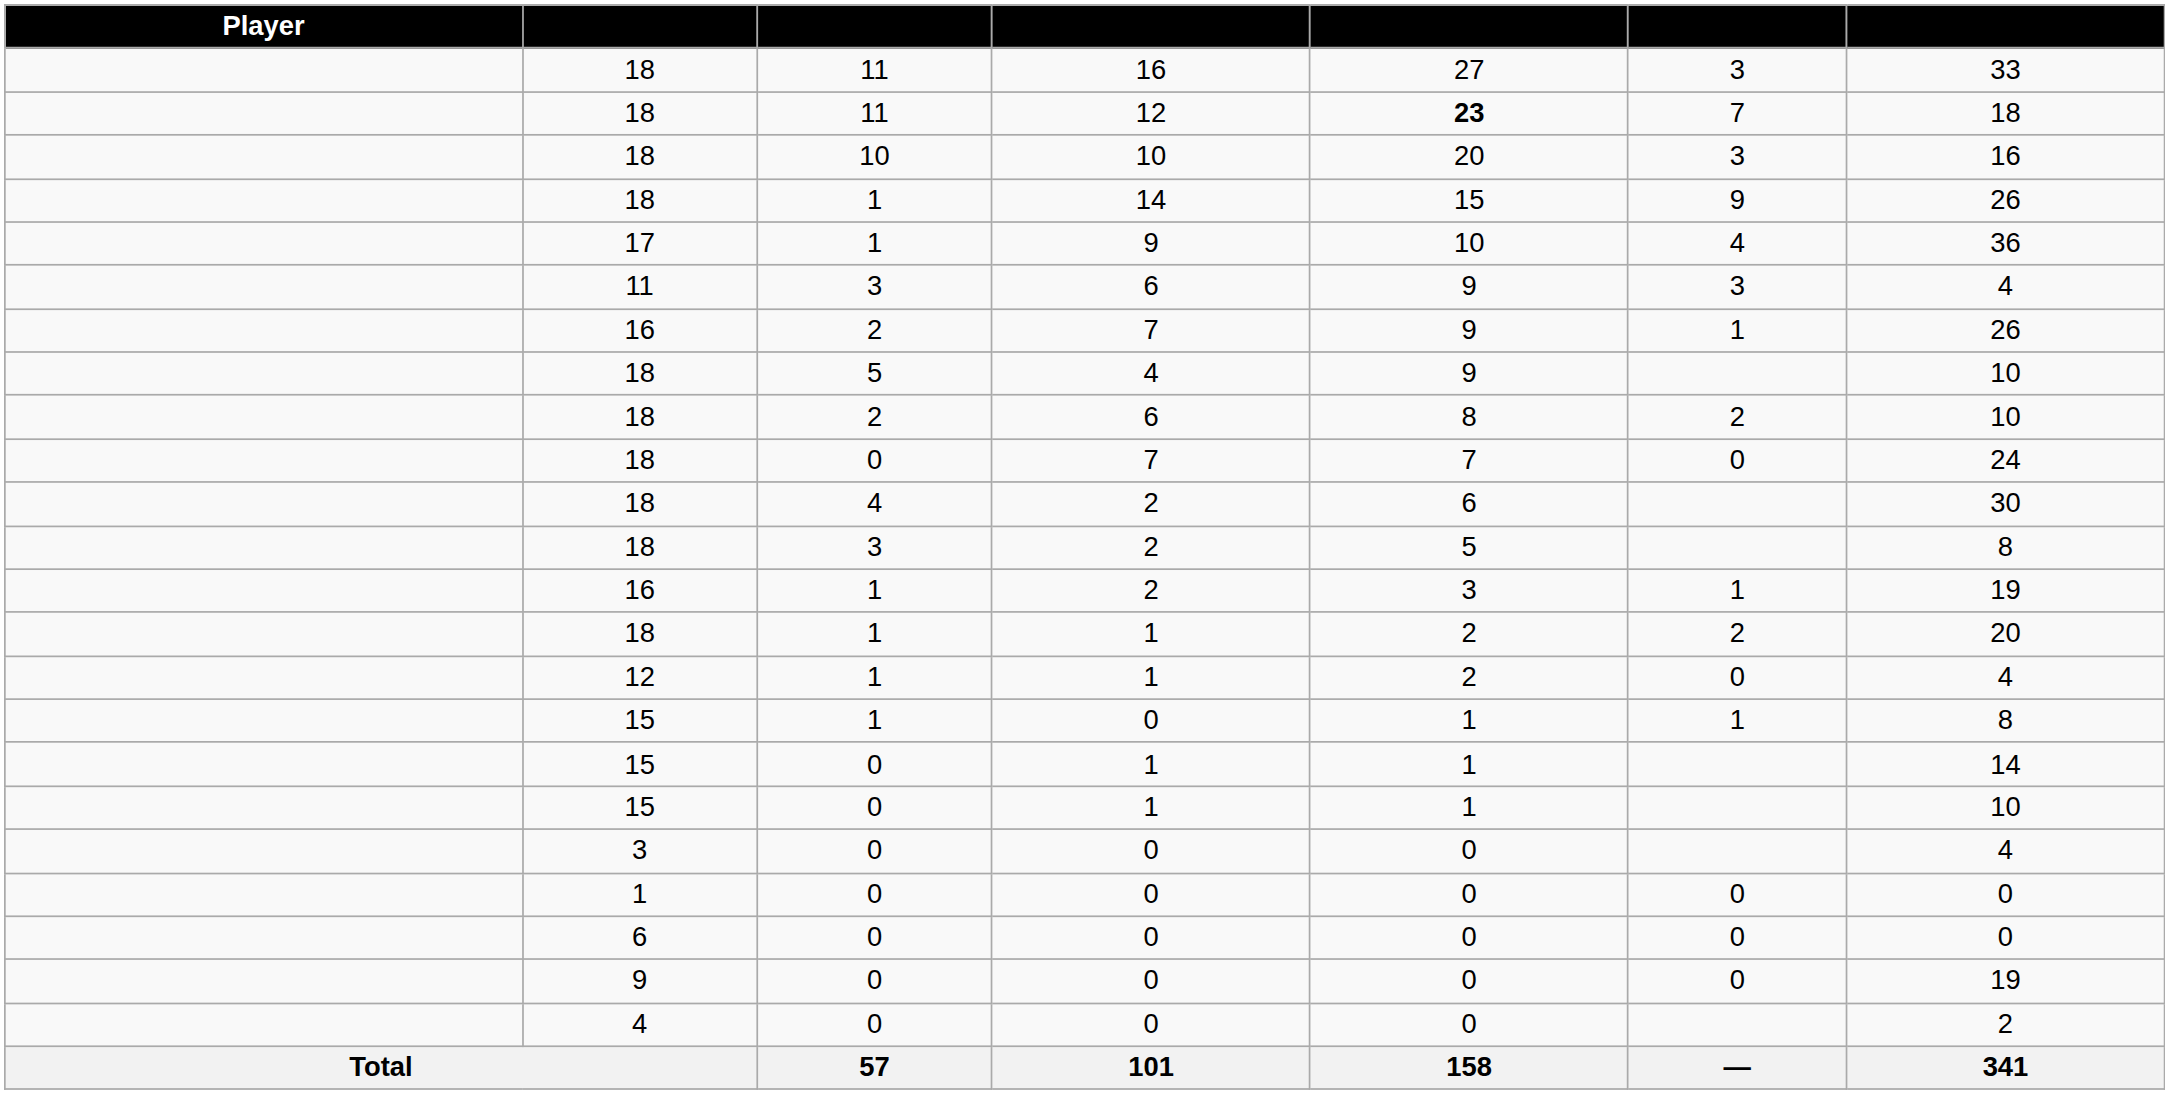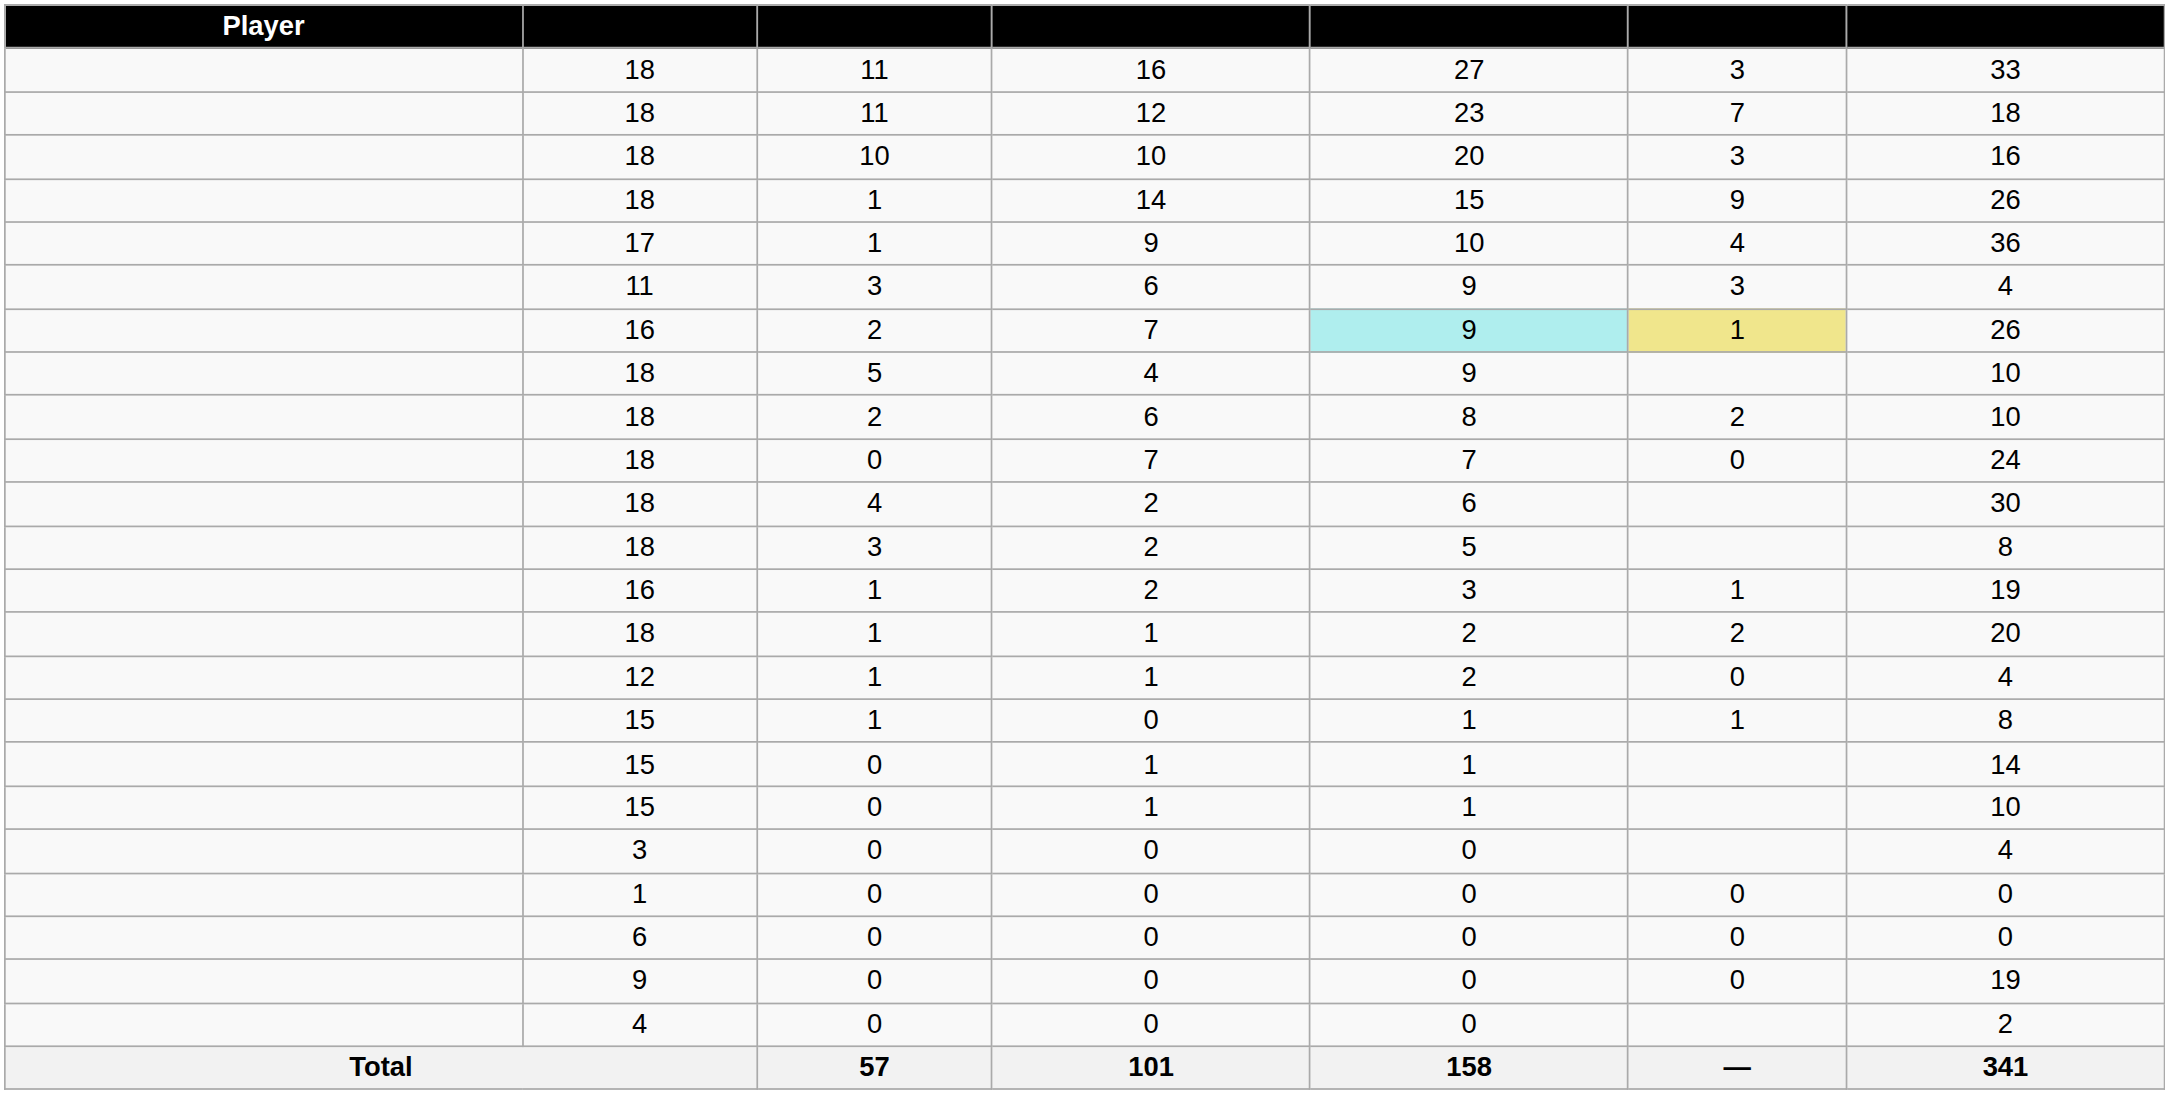(1469, 112) bold -> (1469, 112) normal
(1469, 329) no background -> (1469, 329) paleturquoise background
(1737, 329) no background -> (1737, 329) khaki background
